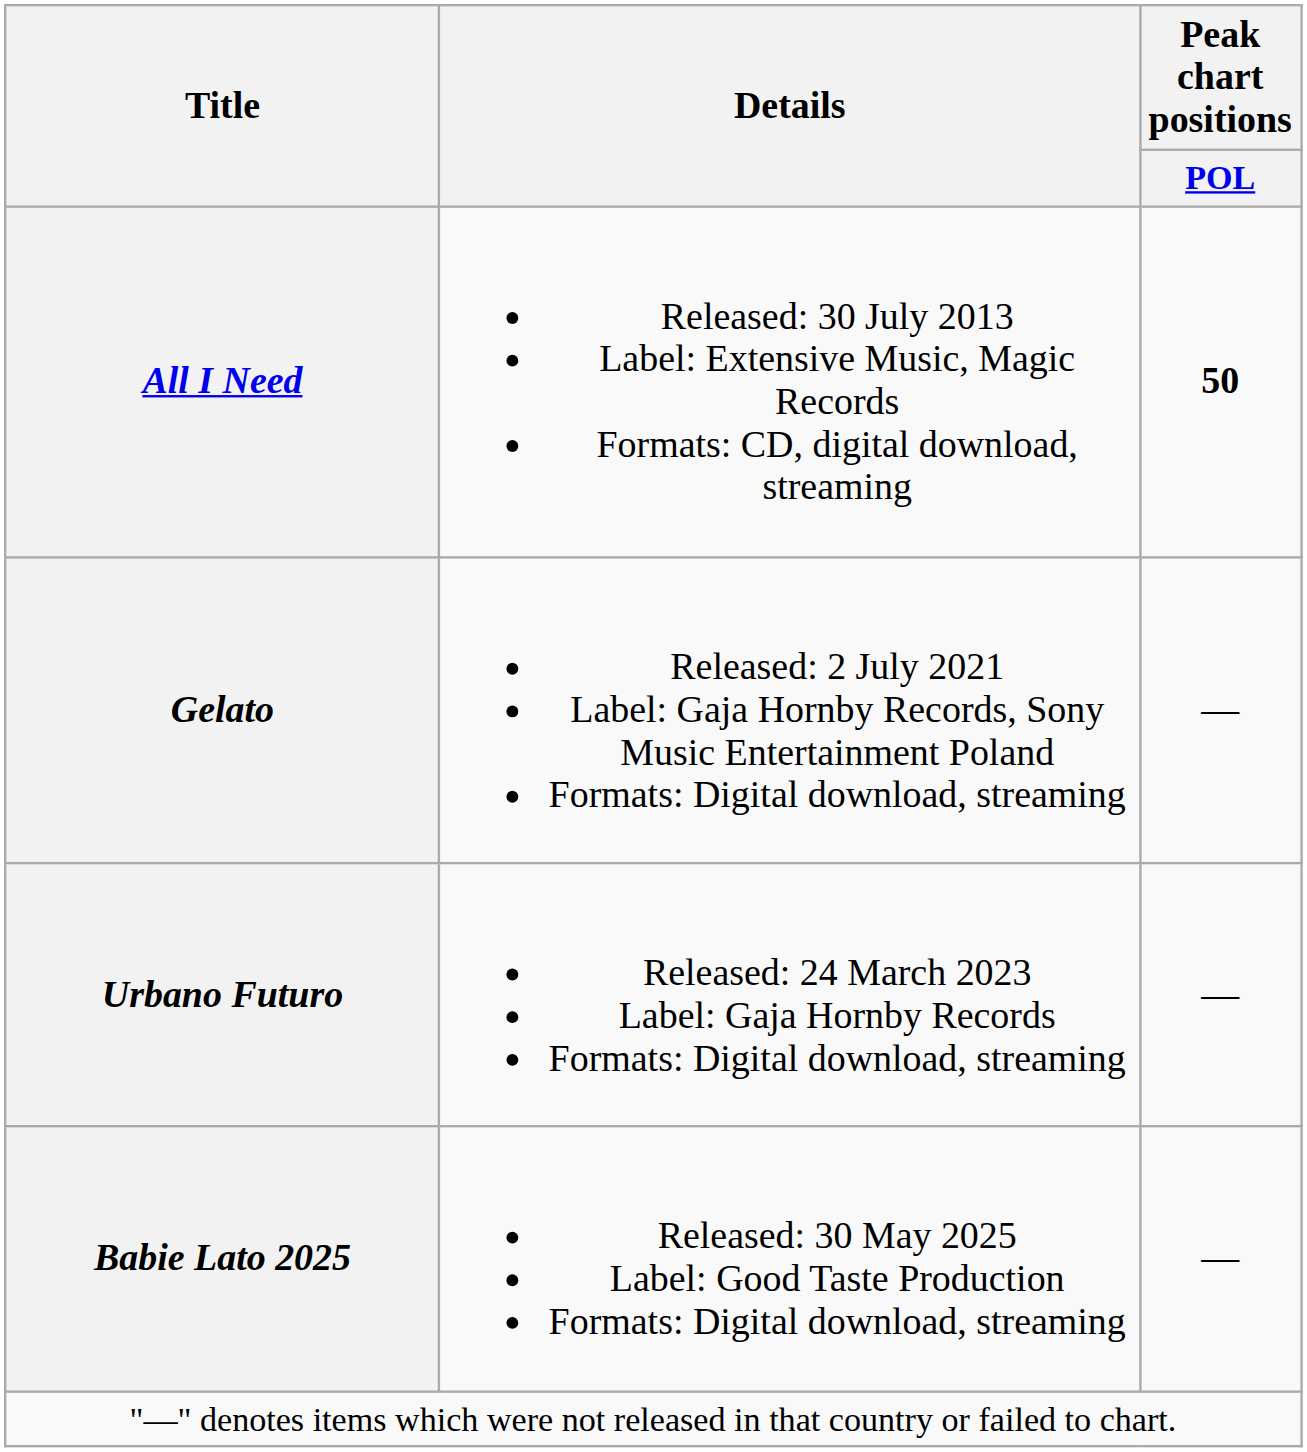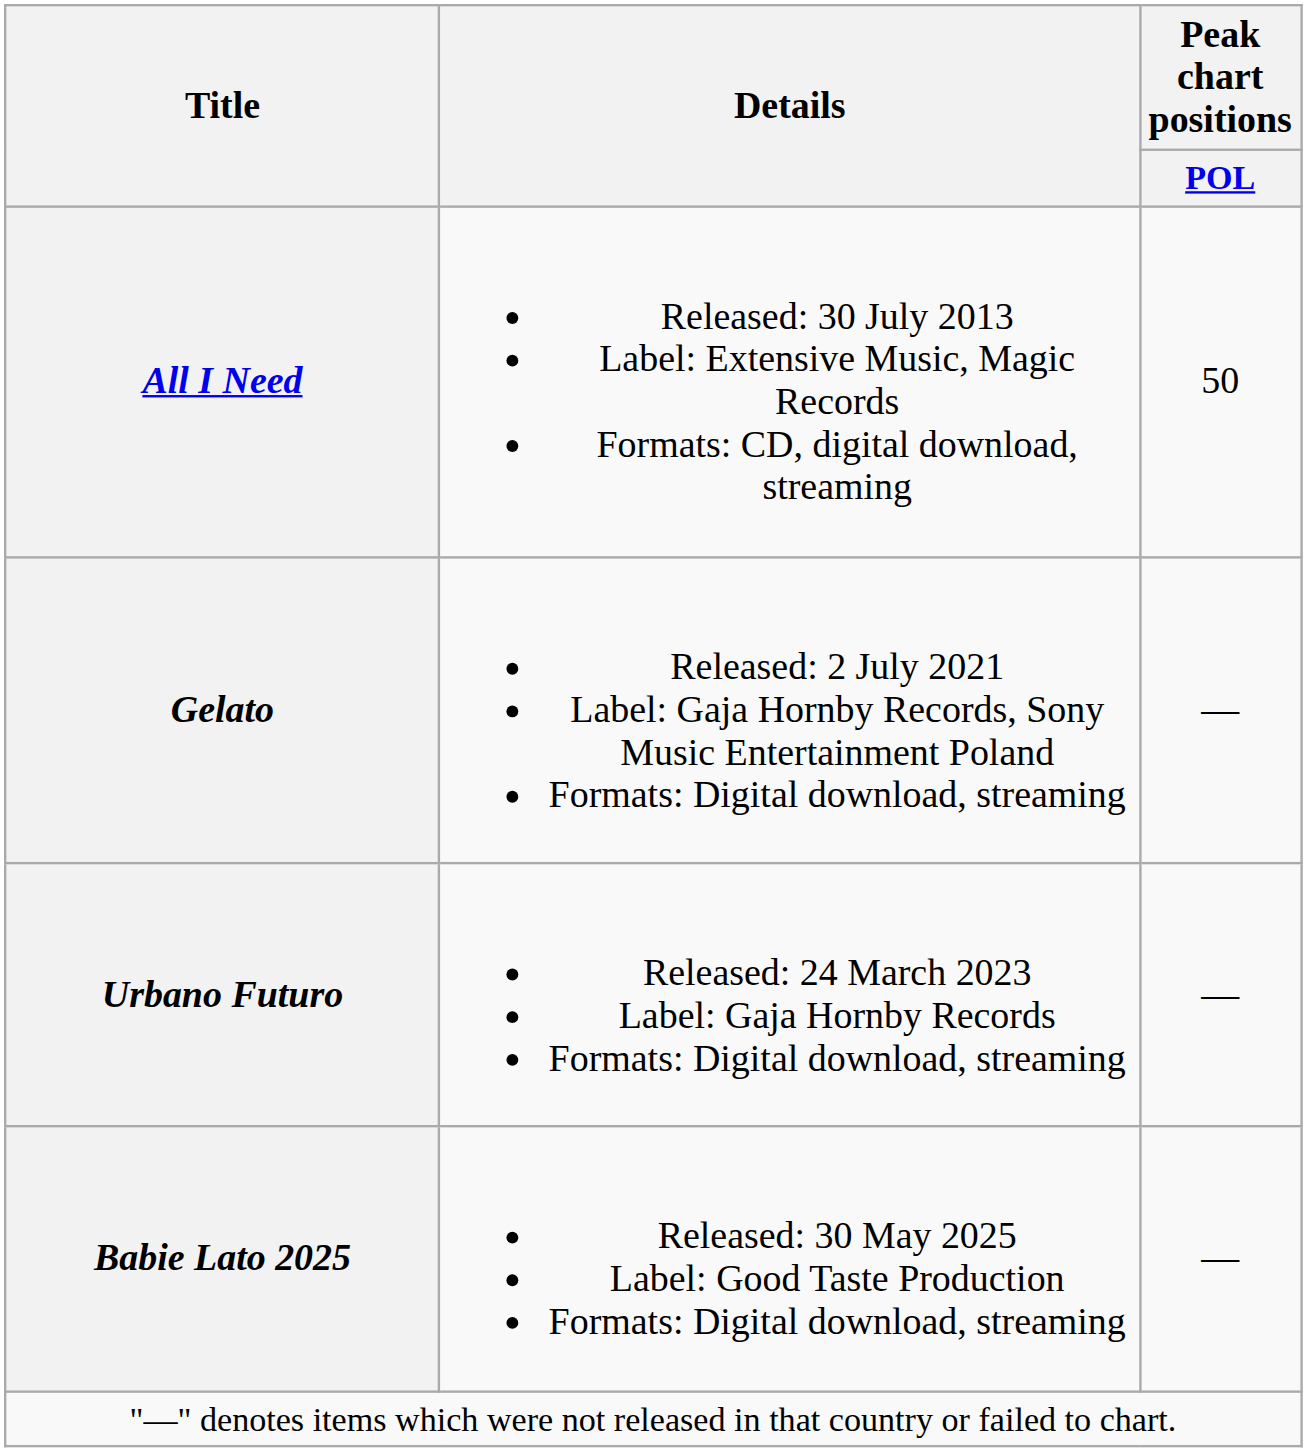(1220, 380) bold -> (1220, 380) normal
